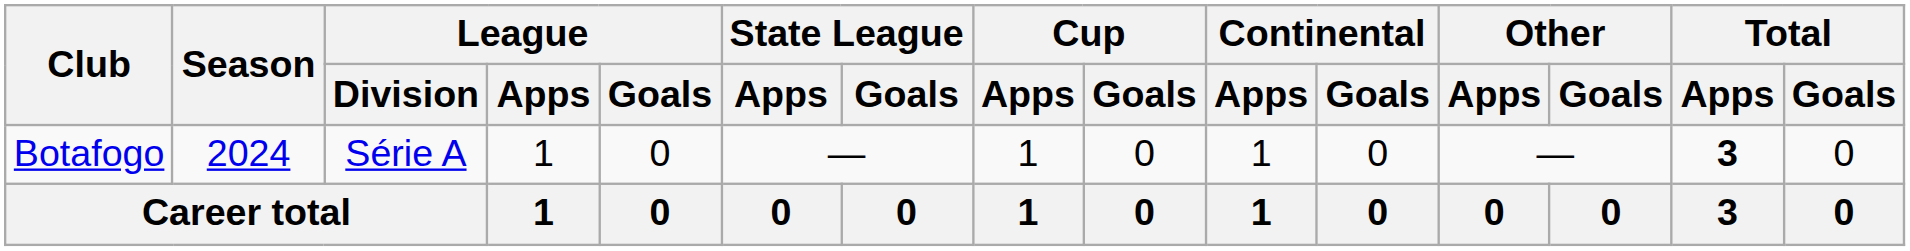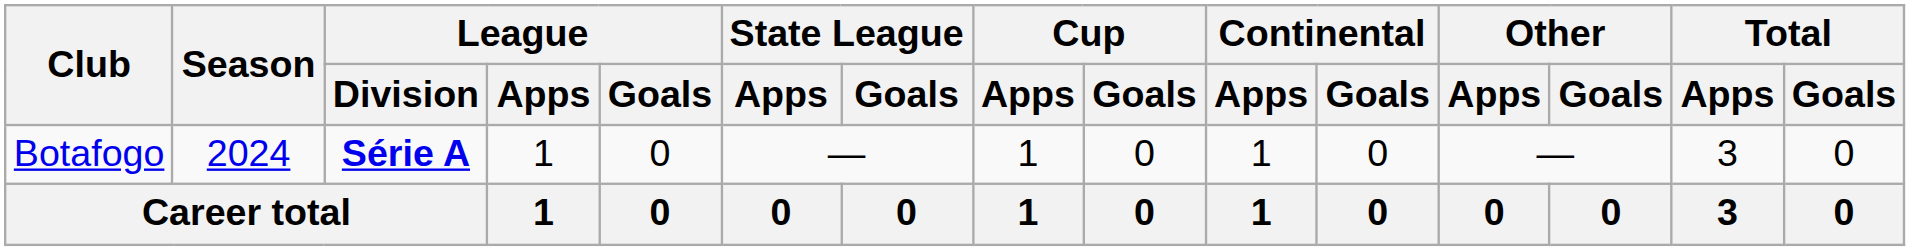(406, 153) normal -> (406, 153) bold
(1727, 153) bold -> (1727, 153) normal
